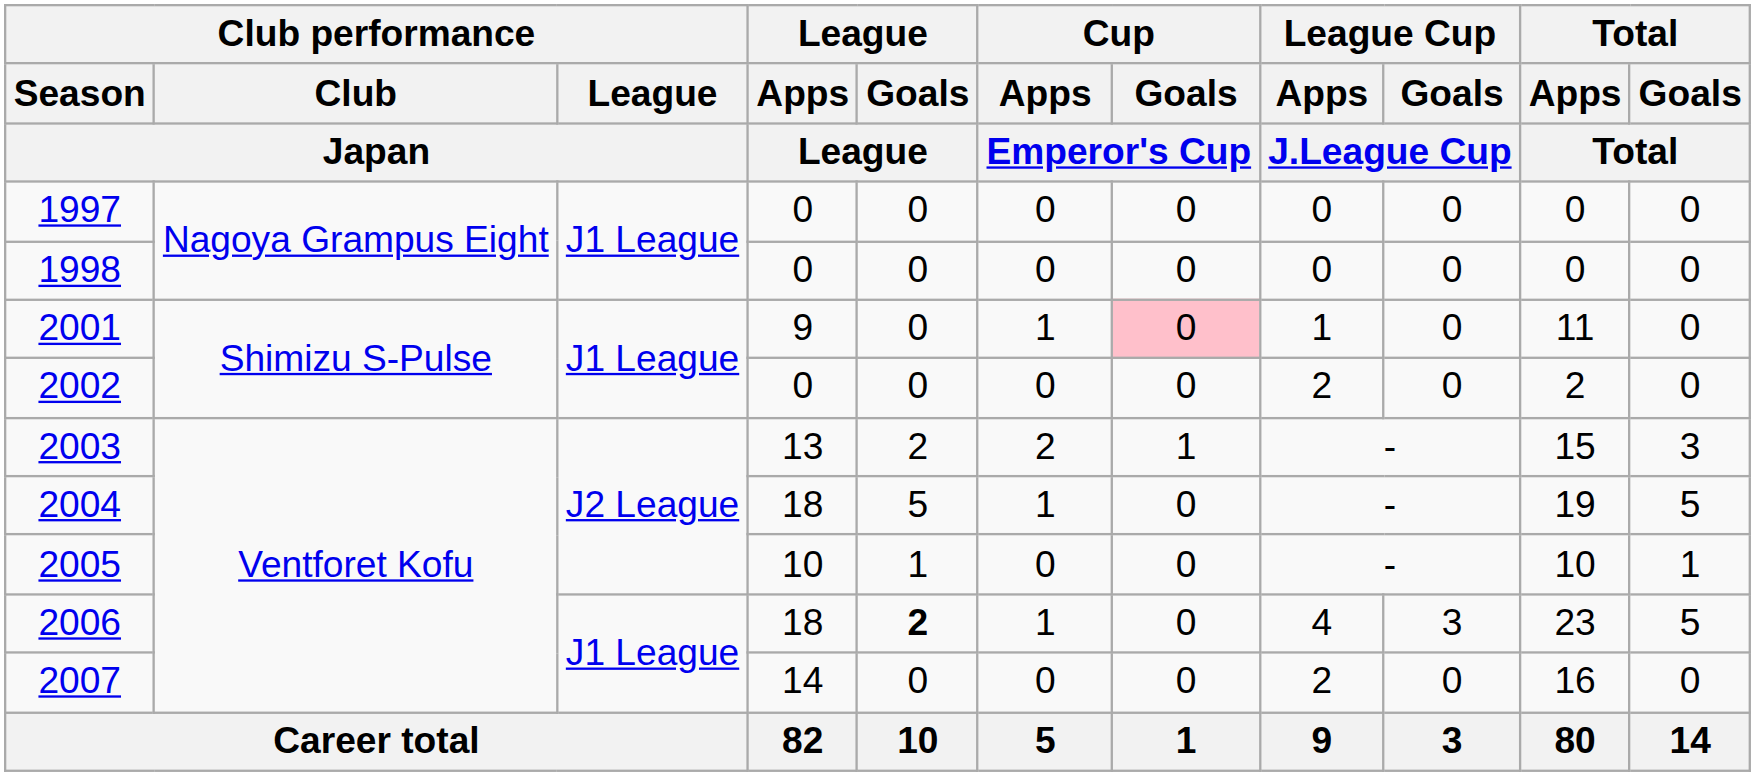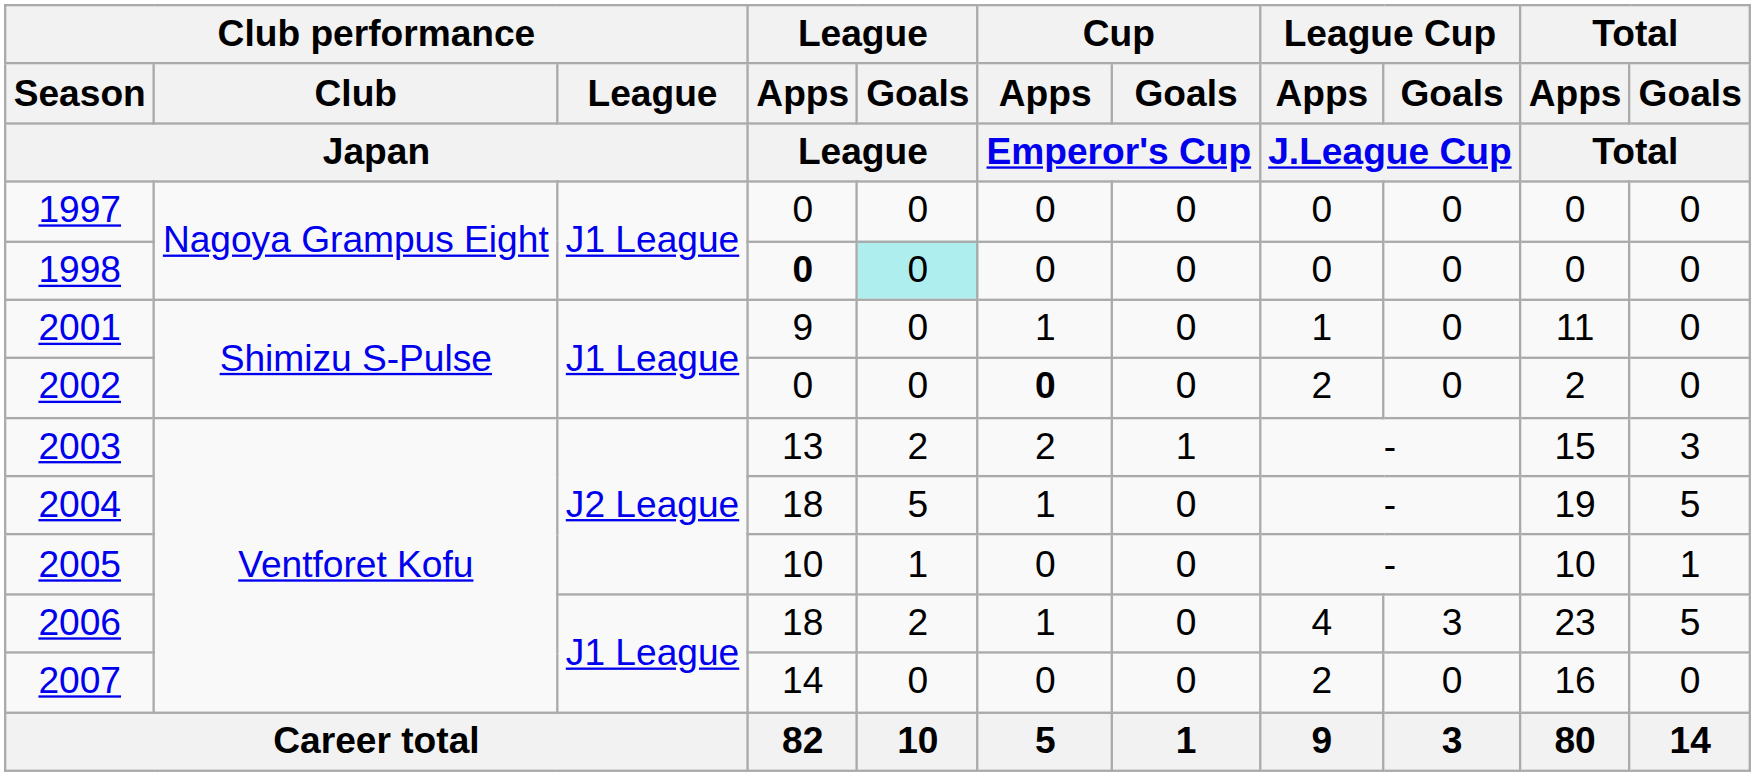(803, 269) normal -> (803, 269) bold
(918, 269) no background -> (918, 269) paleturquoise background
(1186, 328) pink background -> (1186, 328) no background
(1045, 387) normal -> (1045, 387) bold
(918, 622) bold -> (918, 622) normal
